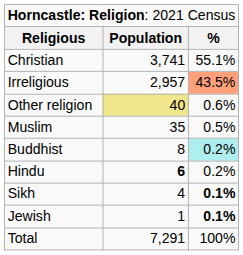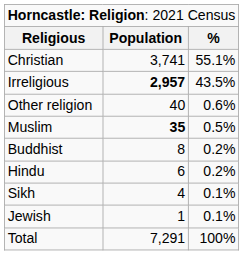(168, 82) normal -> (168, 82) bold
(215, 82) lightsalmon background -> (215, 82) no background
(177, 104) khaki background -> (177, 104) no background
(177, 127) normal -> (177, 127) bold
(219, 149) paleturquoise background -> (219, 149) no background
(181, 171) bold -> (181, 171) normal
(219, 194) bold -> (219, 194) normal
(219, 216) bold -> (219, 216) normal
